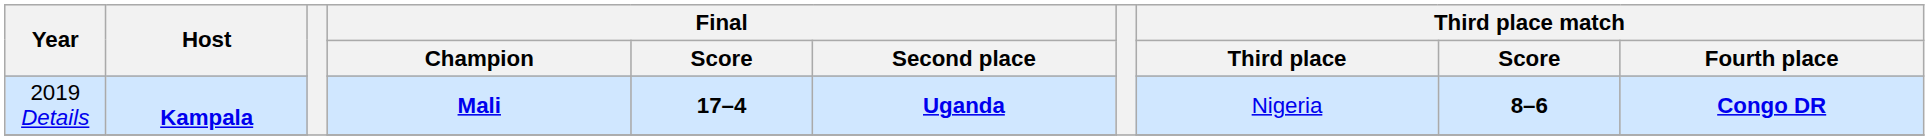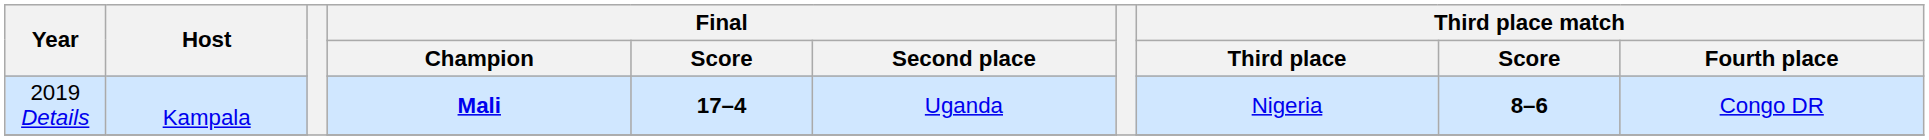(207, 118) bold -> (207, 118) normal
(964, 106) bold -> (964, 106) normal
(1772, 106) bold -> (1772, 106) normal
